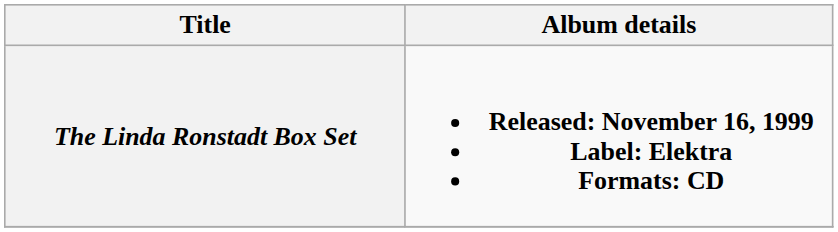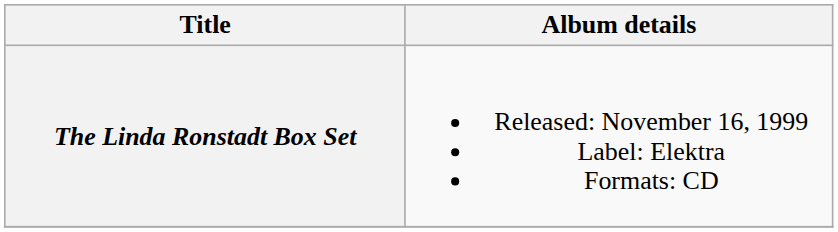(619, 151) bold -> (619, 151) normal
